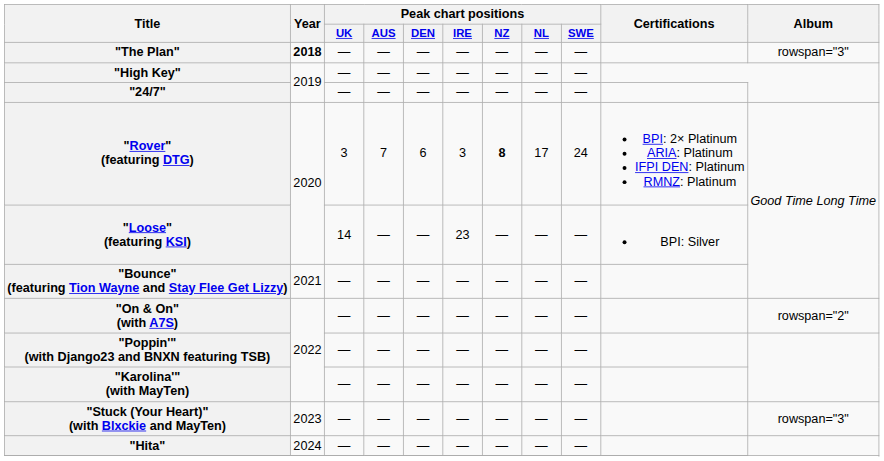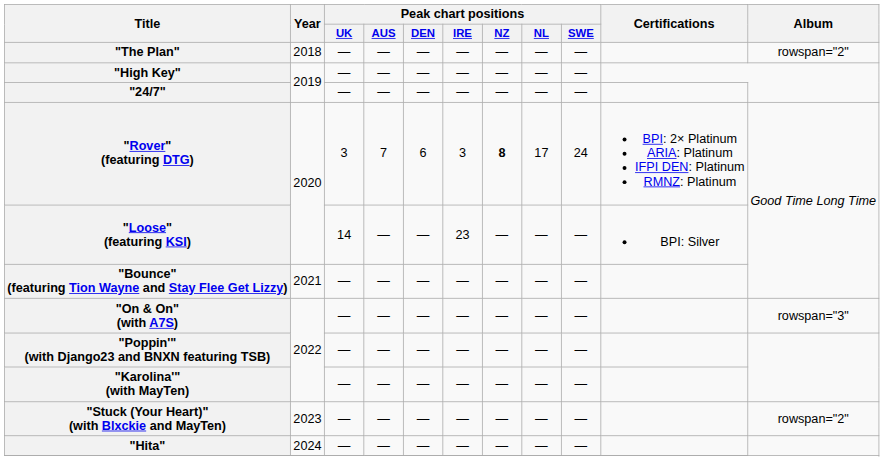(307, 52) bold -> (307, 52) normal
(813, 52) rowspan="3" -> (813, 52) rowspan="2"
(813, 315) rowspan="2" -> (813, 315) rowspan="3"
(813, 418) rowspan="3" -> (813, 418) rowspan="2"
